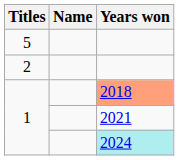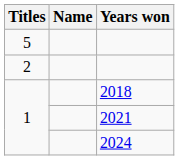(116, 92) lightsalmon background -> (116, 92) no background
(116, 142) paleturquoise background -> (116, 142) no background
